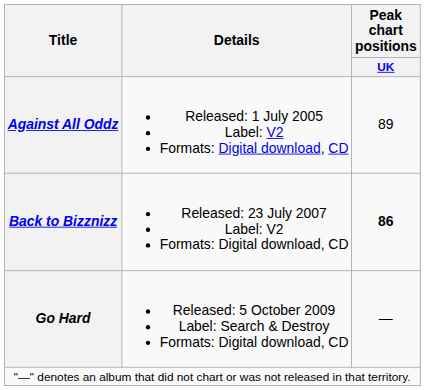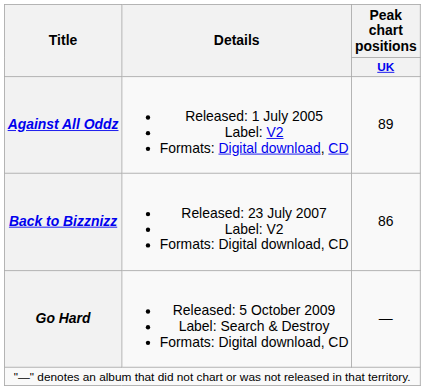(386, 221) bold -> (386, 221) normal
